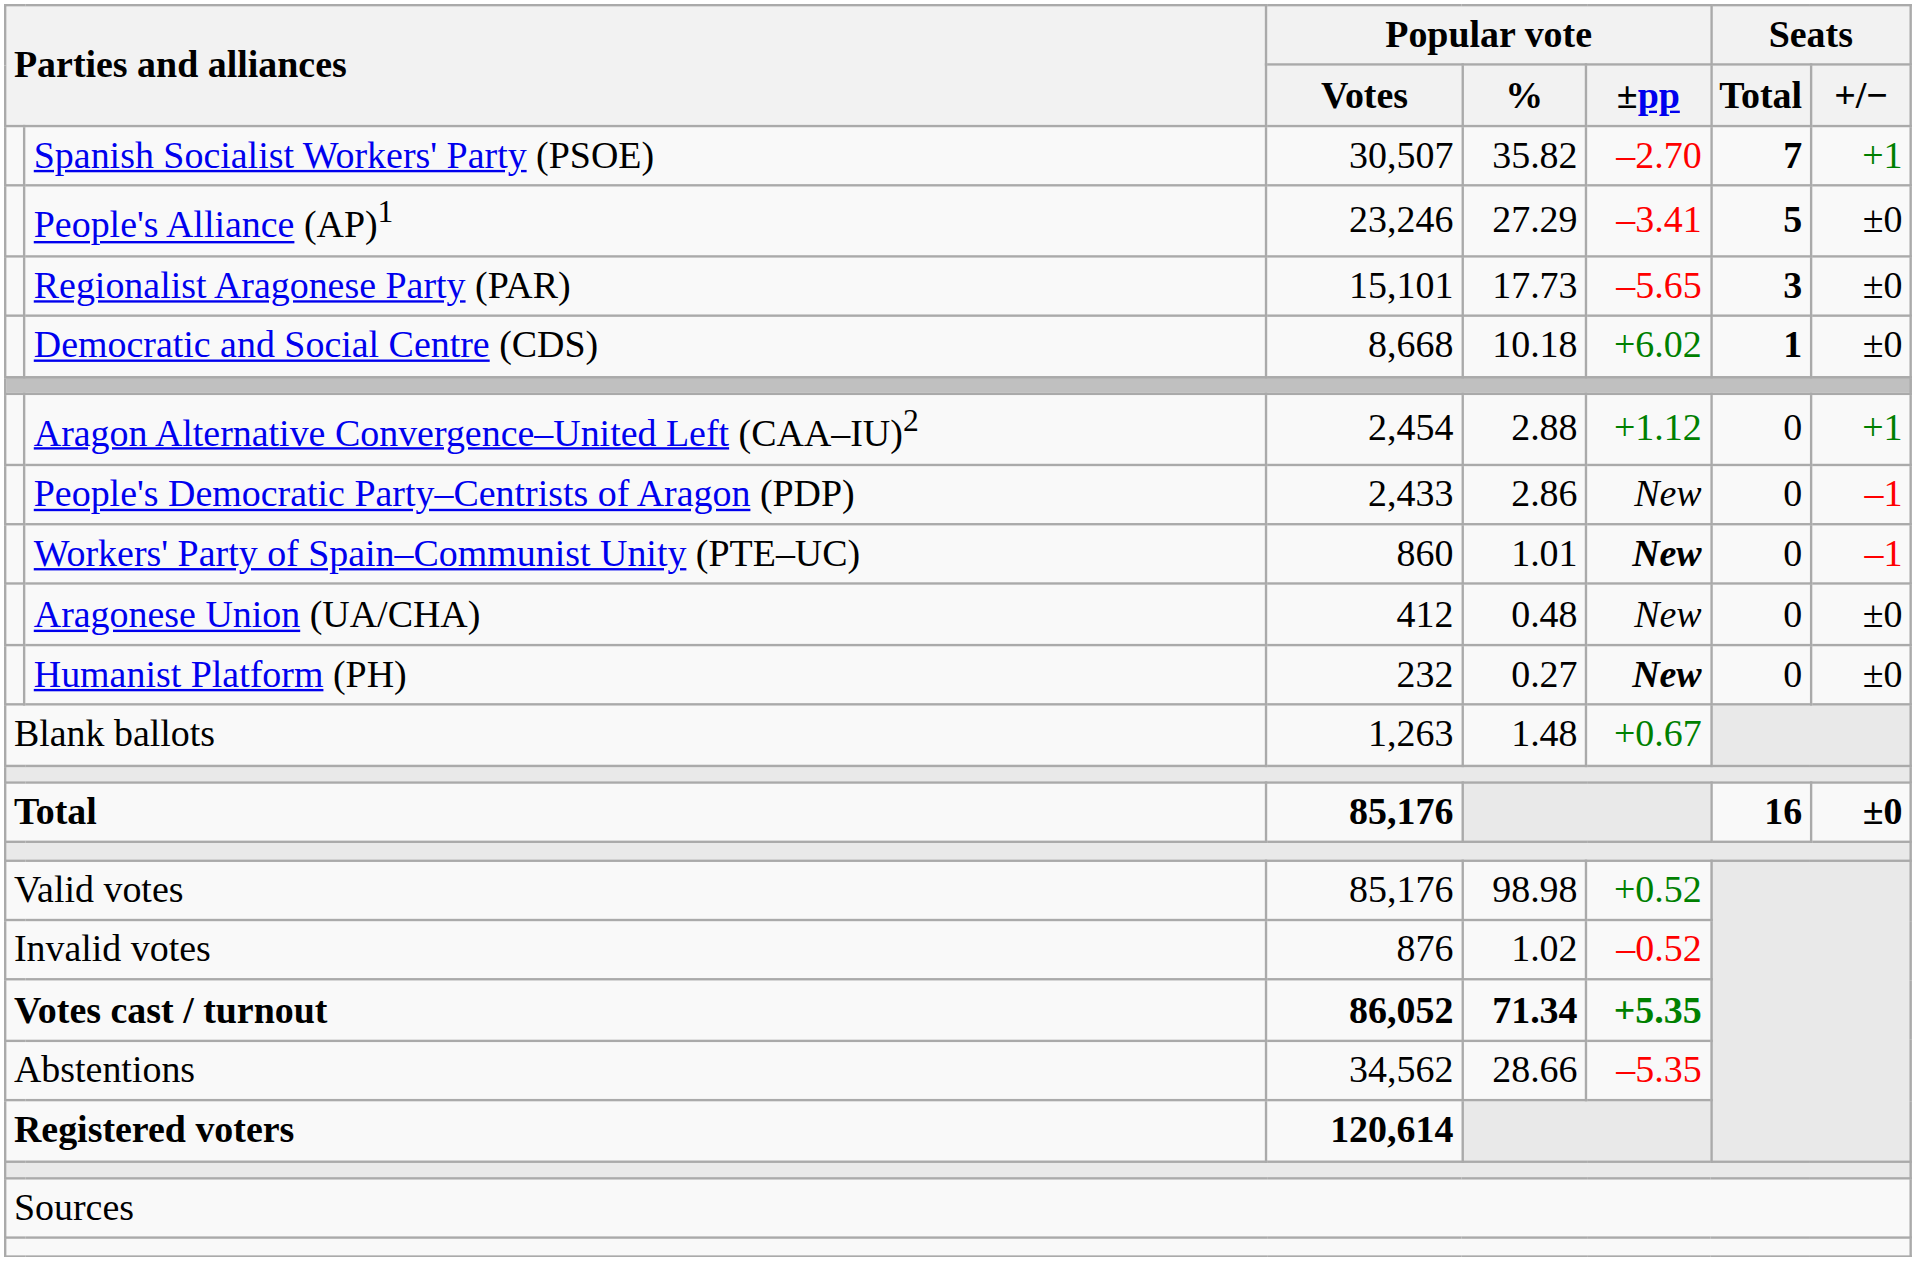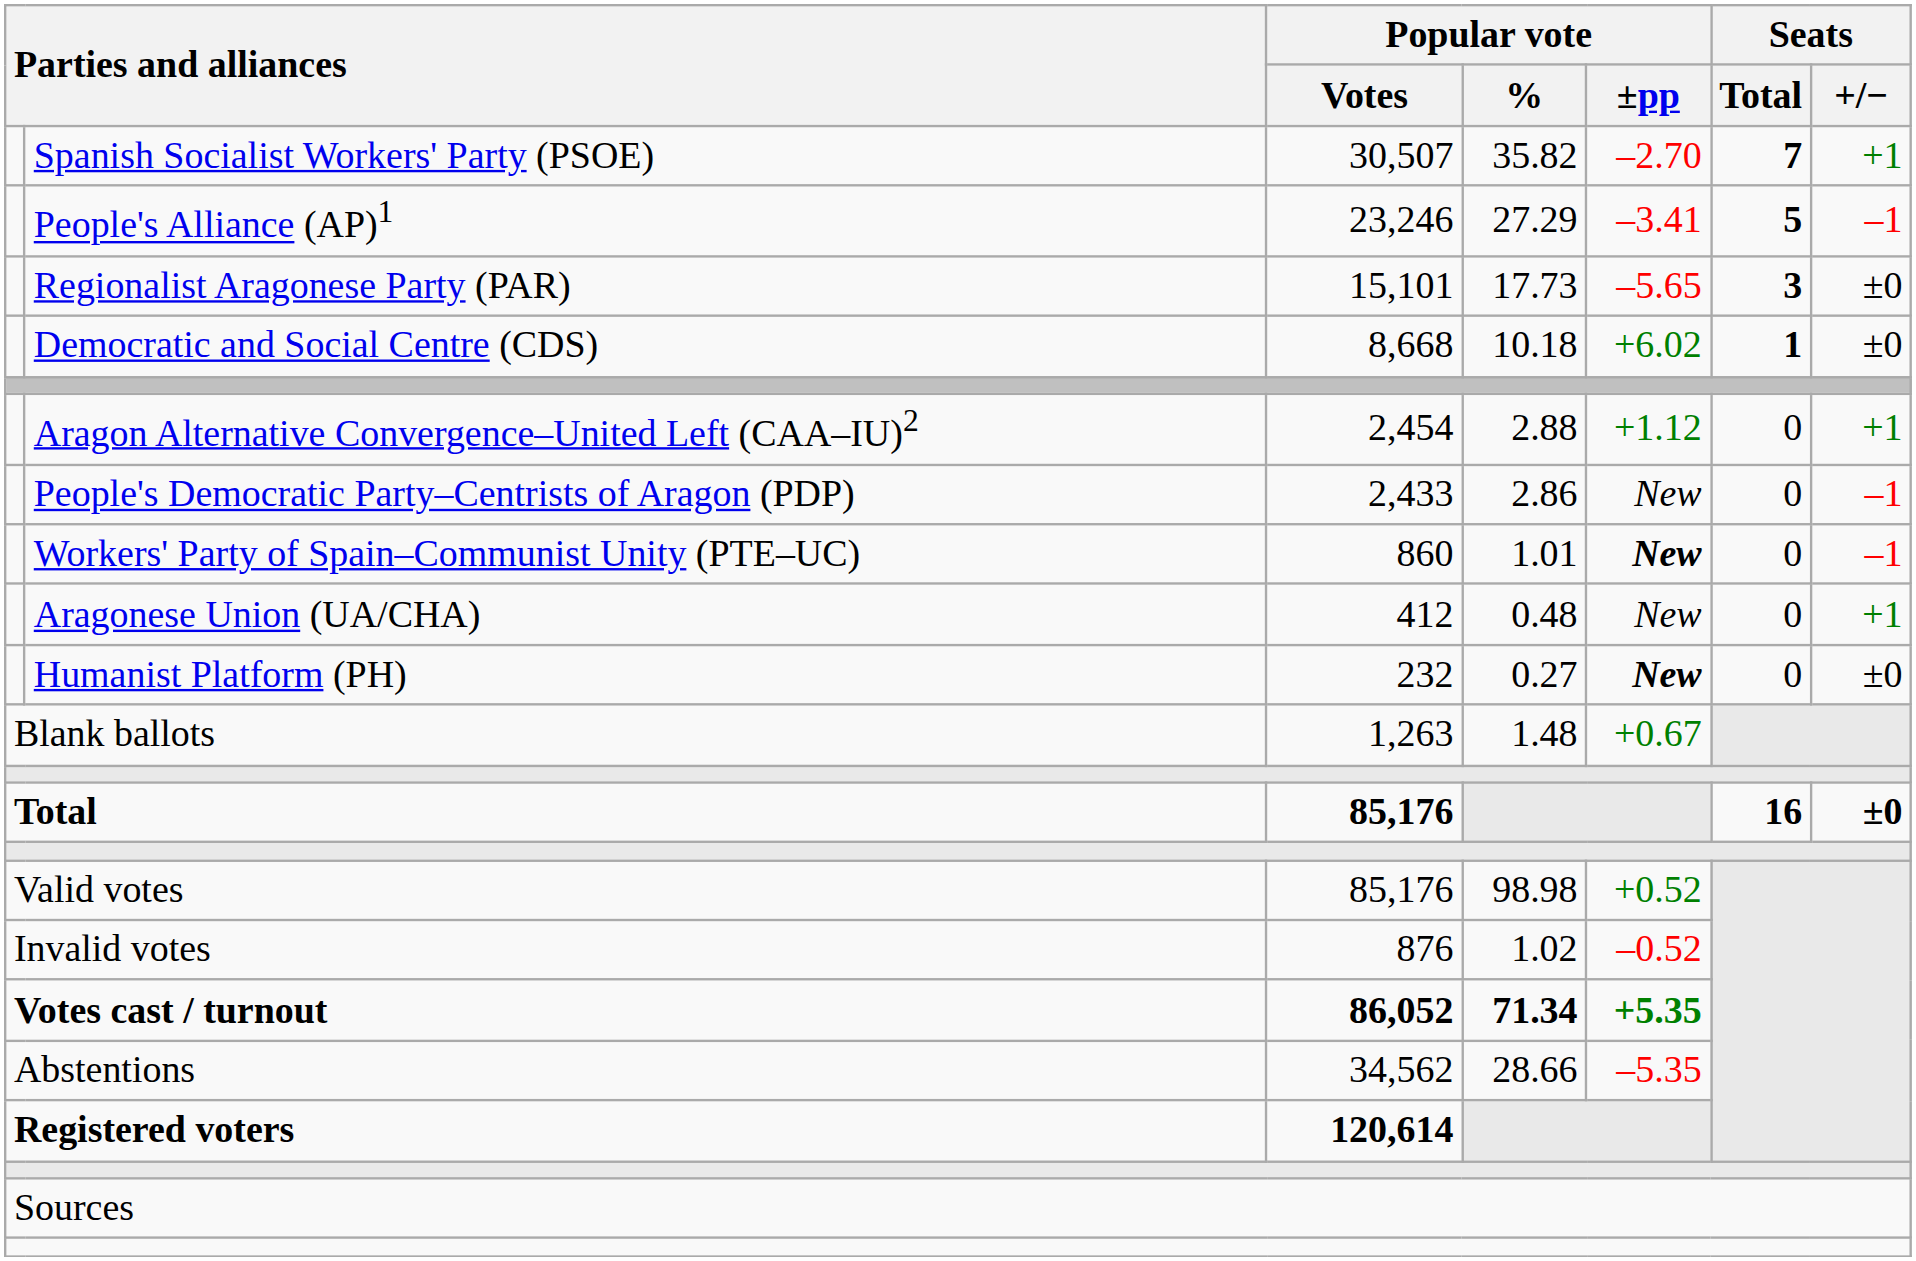(1883, 220) ±0 -> (1884, 220) –1
(1883, 613) ±0 -> (1882, 613) +1
